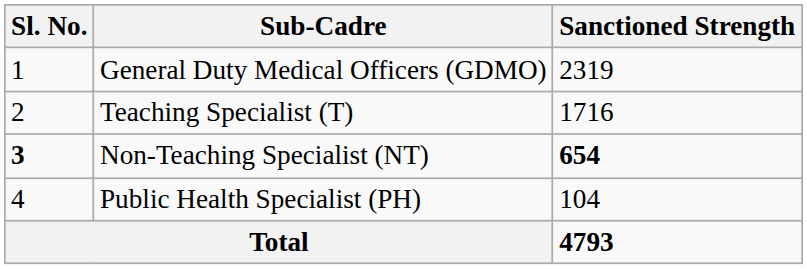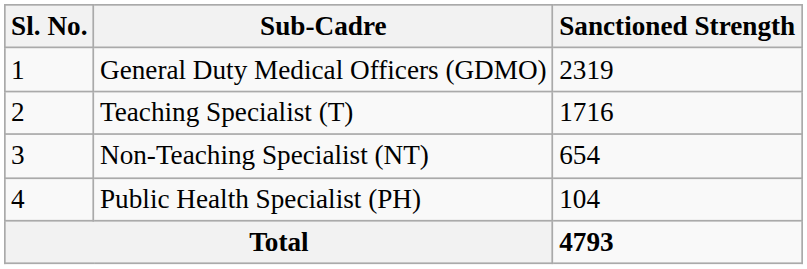(18, 155) bold -> (18, 155) normal
(580, 155) bold -> (580, 155) normal
